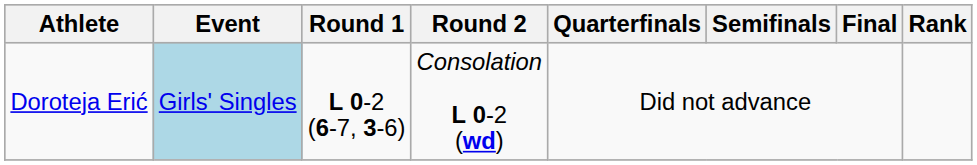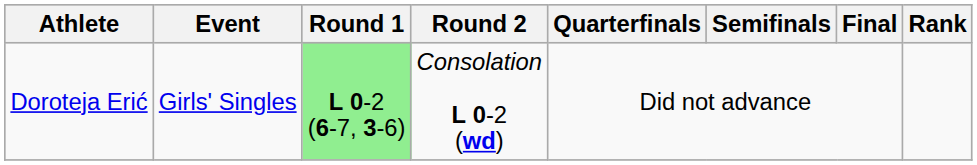(228, 101) lightblue background -> (228, 101) no background
(357, 114) no background -> (357, 114) lightgreen background
